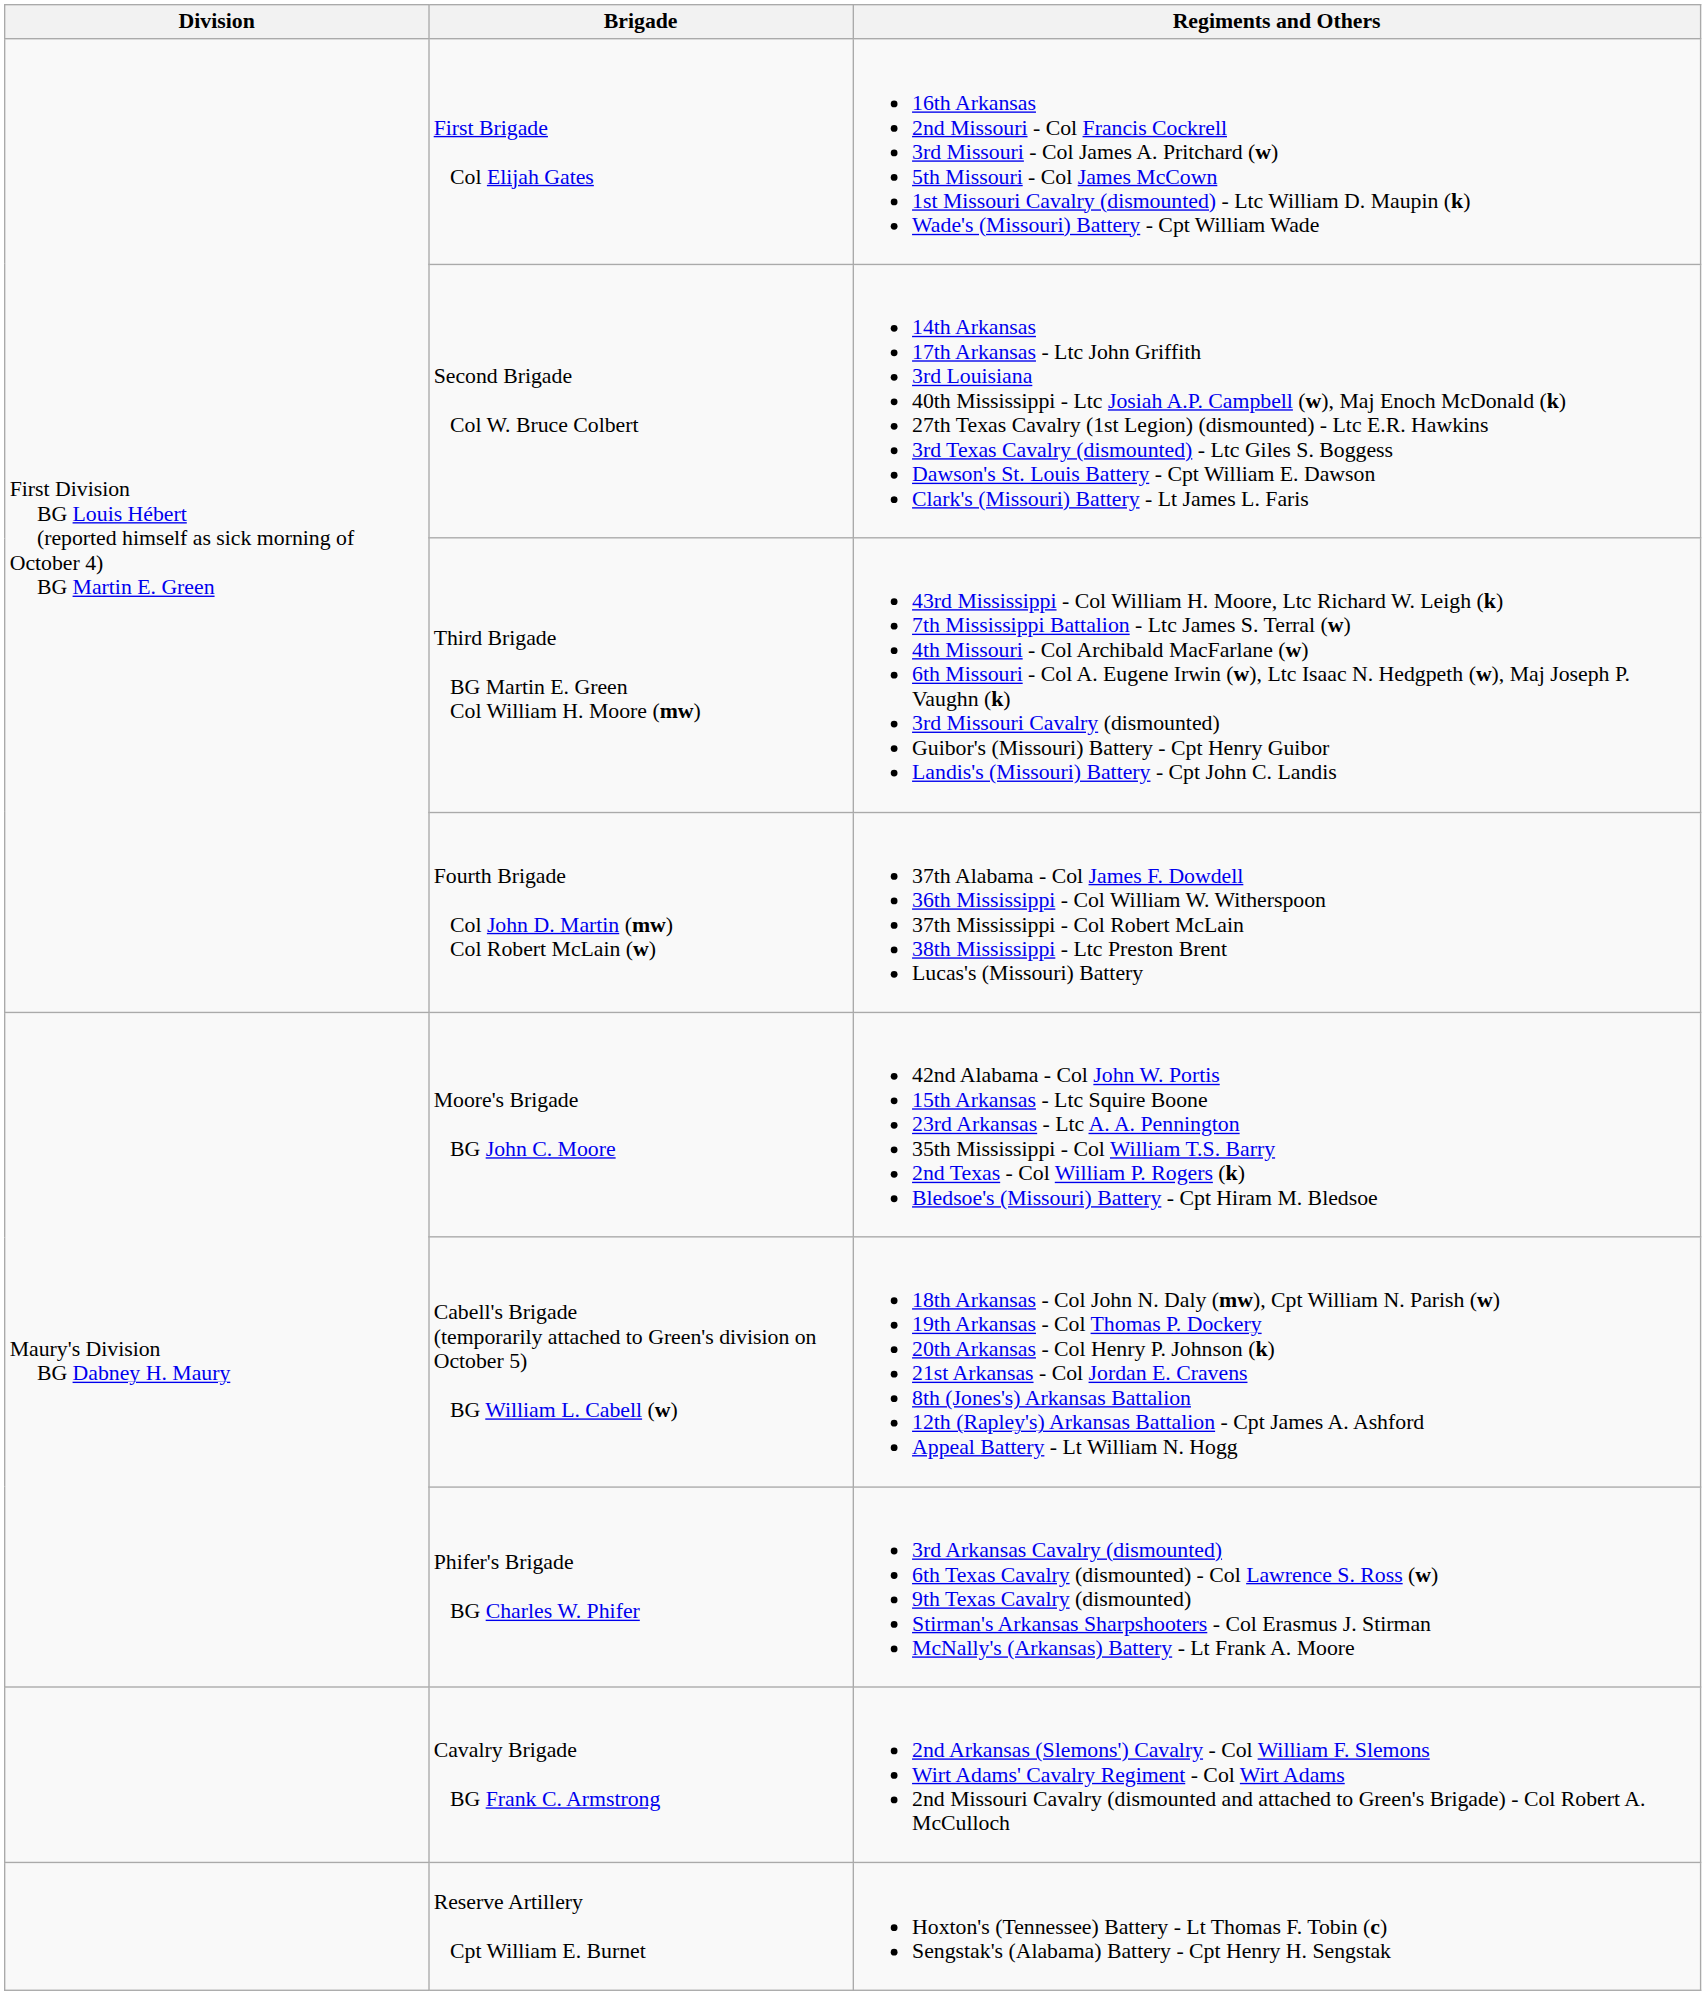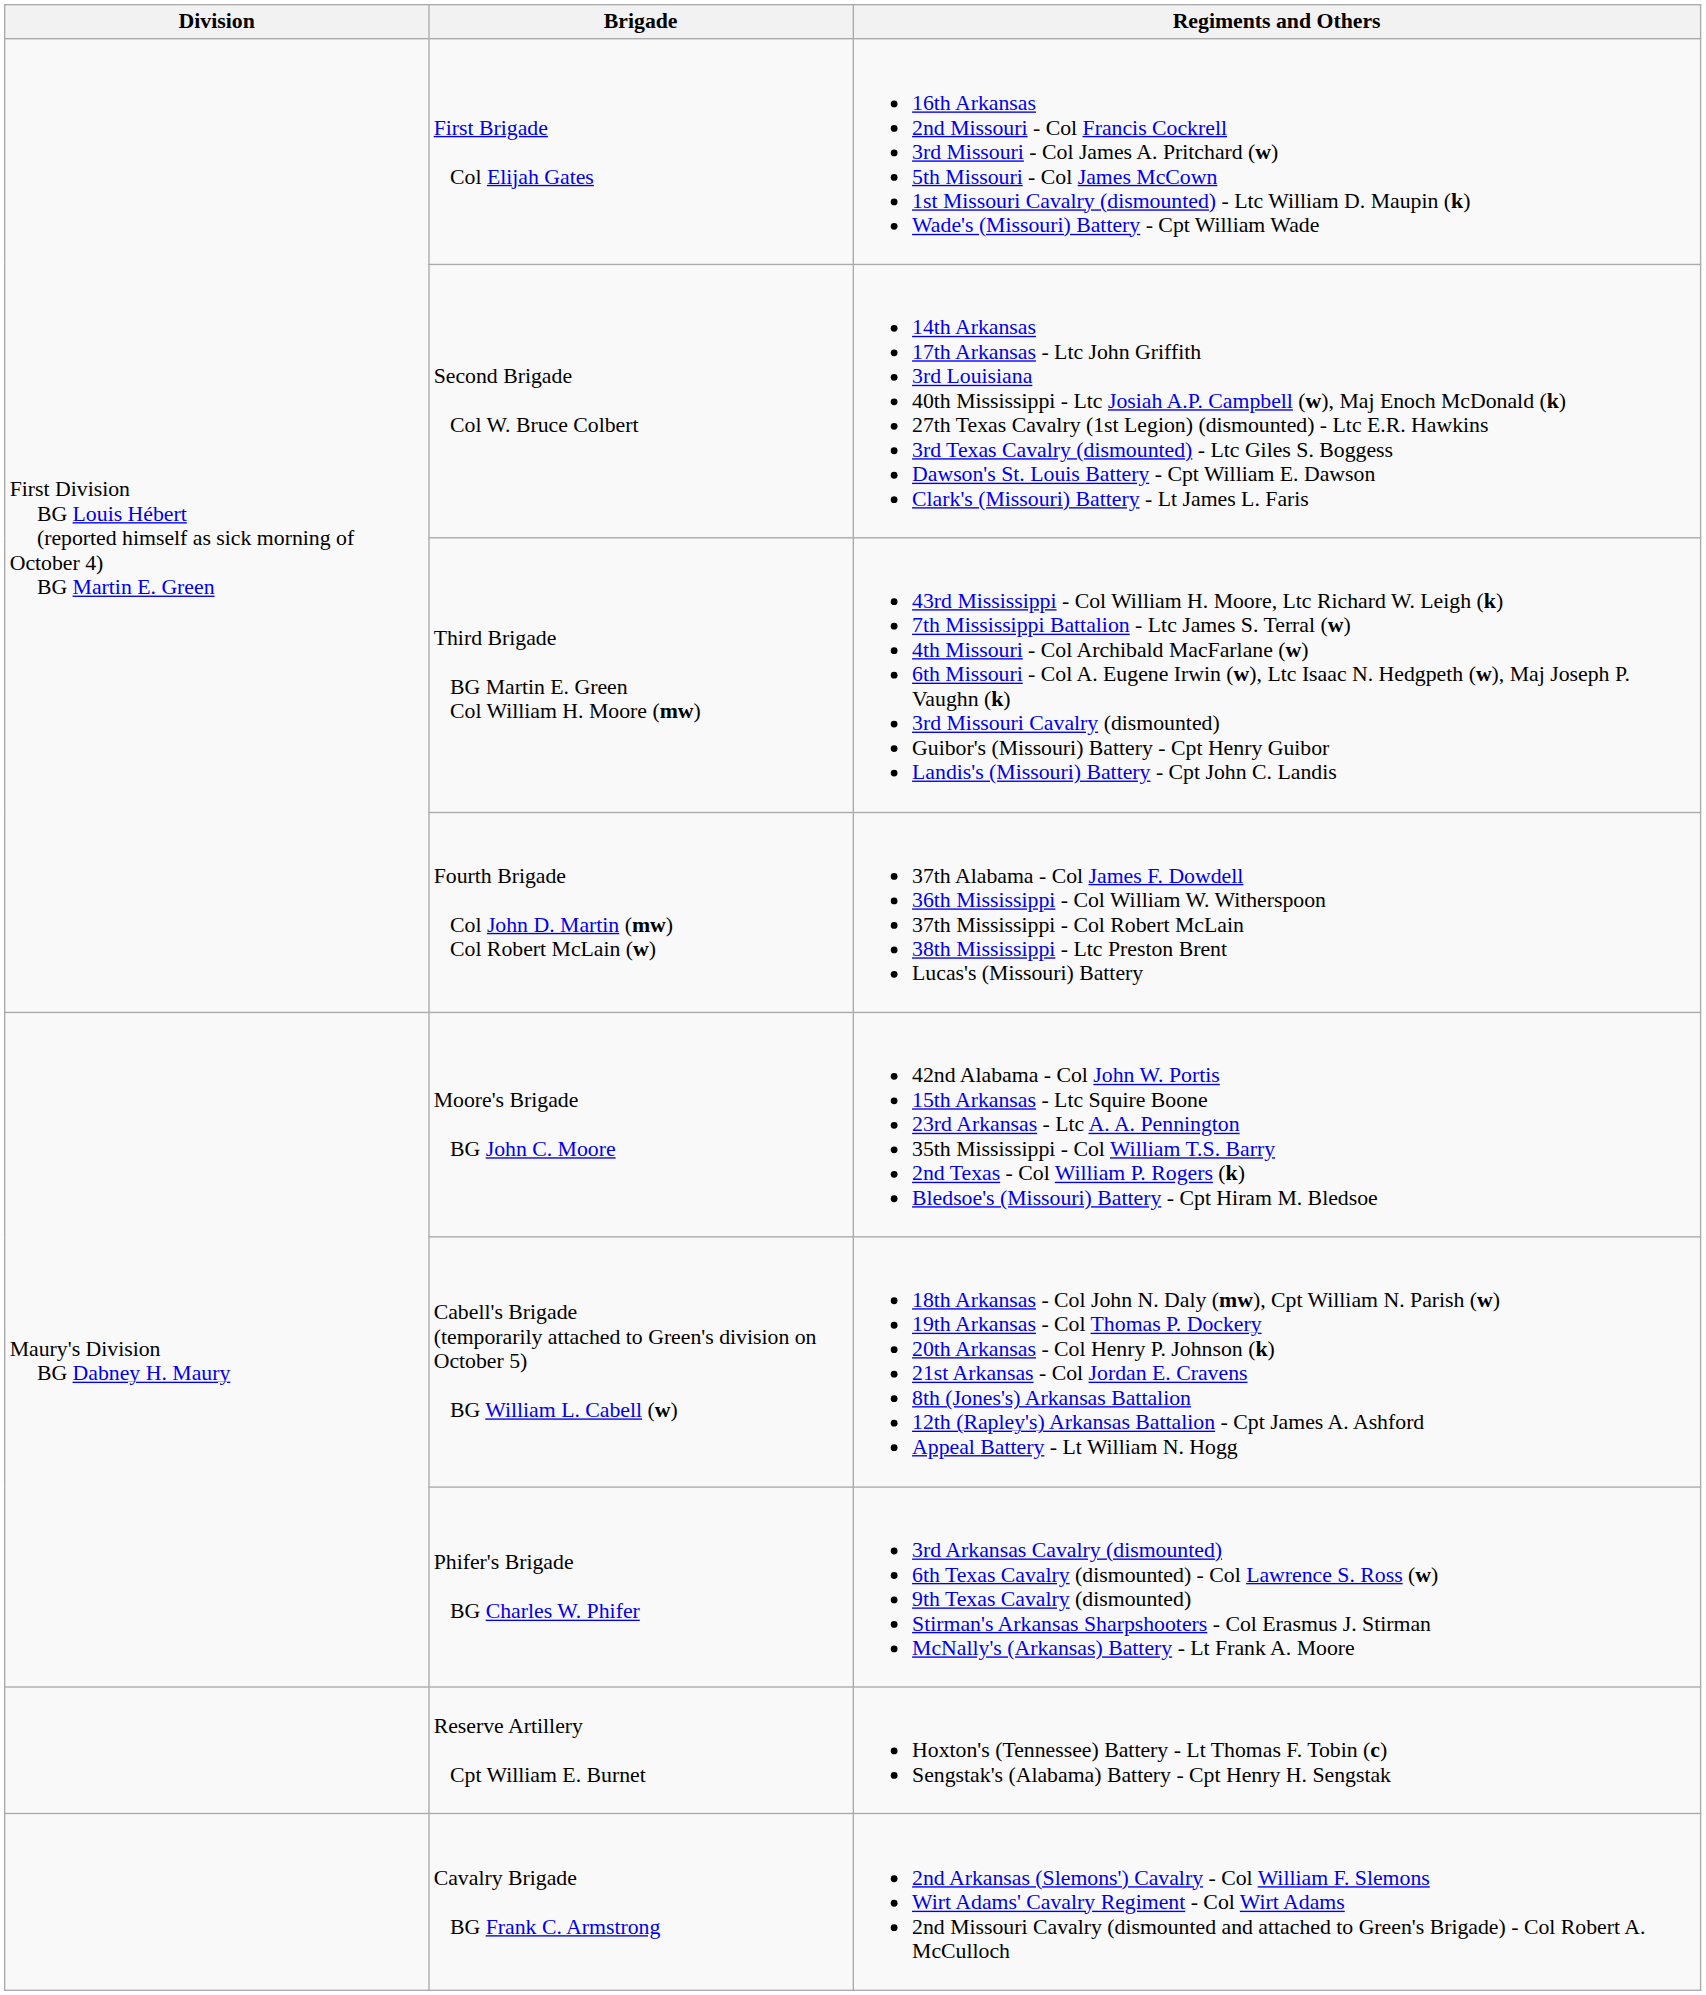rows swapped: (547, 1774) <-> (540, 1926)
